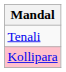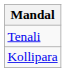(33, 57) pink background -> (33, 57) no background
